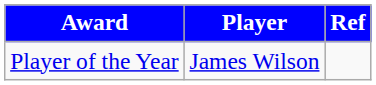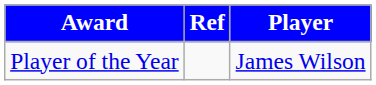columns swapped: (254, 23) <-> (348, 23)
